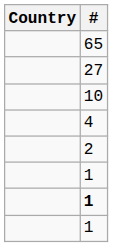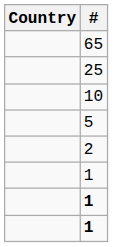(94, 70) 27 -> (94, 70) 25
(89, 123) 4 -> (89, 123) 5
(89, 228) normal -> (89, 228) bold
